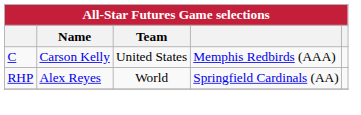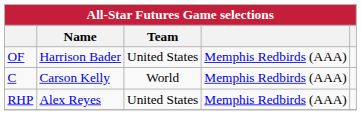+ row: (16, 57)
(152, 57) United States -> (163, 78) World
(152, 78) World -> (163, 99) United States
(266, 78) Springfield Cardinals (AA) -> (276, 99) Memphis Redbirds (AAA)
